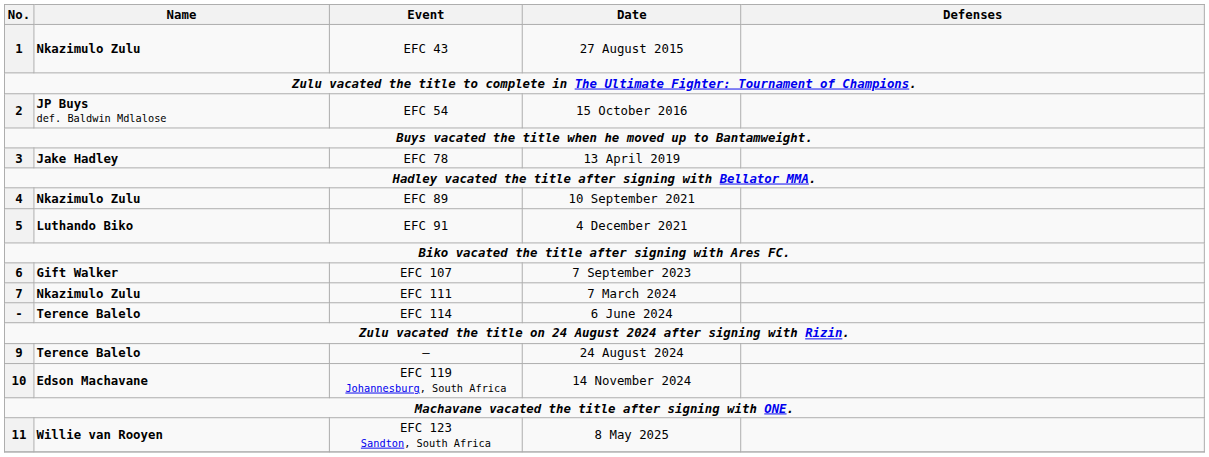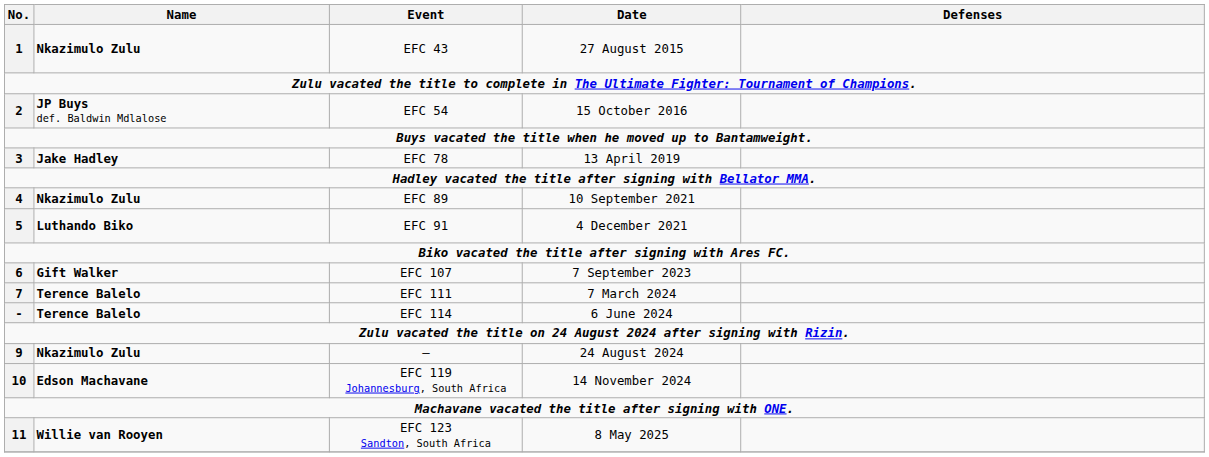(89, 293) Nkazimulo Zulu -> (89, 293) Terence Balelo
(89, 353) Terence Balelo -> (89, 353) Nkazimulo Zulu
